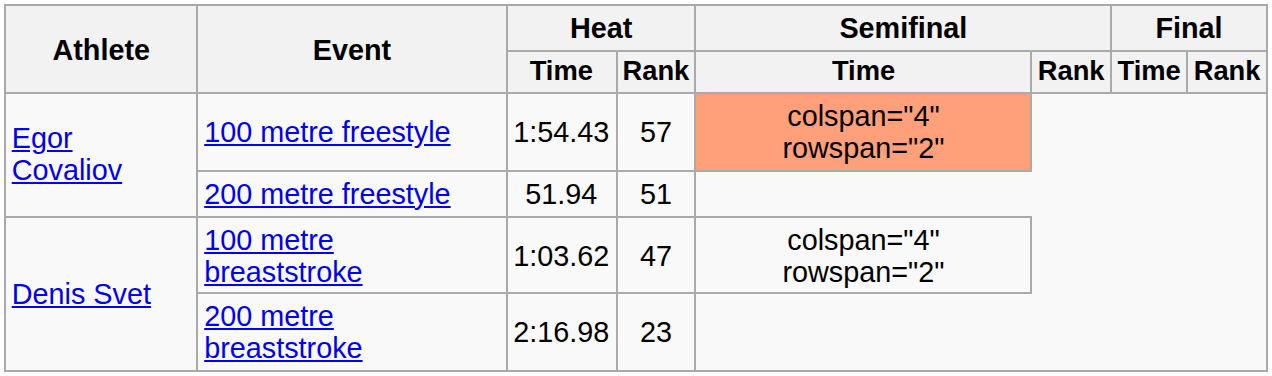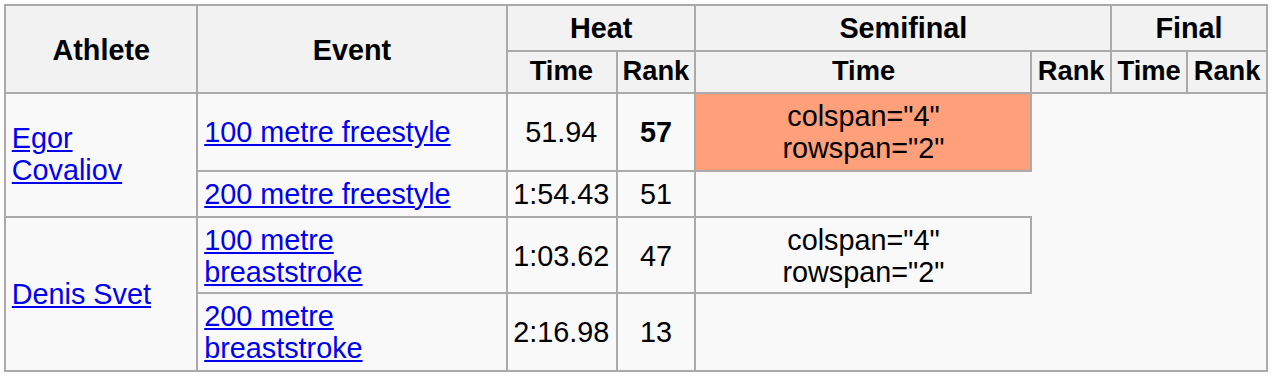(561, 133) 1:54.43 -> (561, 133) 51.94
(656, 133) normal -> (656, 133) bold
(561, 194) 51.94 -> (561, 194) 1:54.43
(656, 333) 23 -> (656, 333) 13
